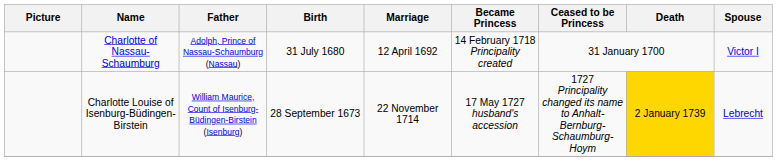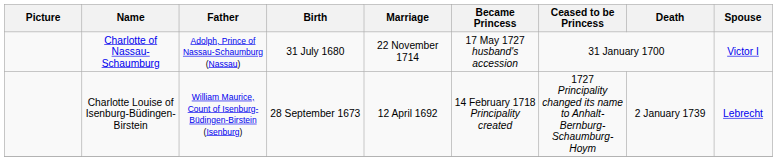(408, 51) 12 April 1692 -> (408, 51) 22 November 1714
(495, 51) 14 February 1718 Principality created -> (495, 51) 17 May 1727 husband's accession
(408, 114) 22 November 1714 -> (408, 114) 12 April 1692
(495, 114) 17 May 1727 husband's accession -> (495, 114) 14 February 1718 Principality created
(670, 114) gold background -> (670, 114) no background
